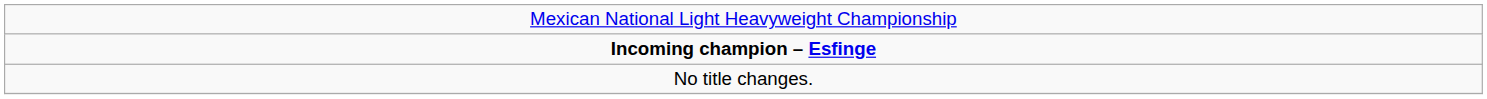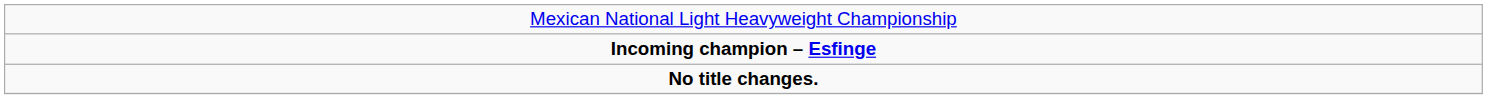(743, 78) normal -> (743, 78) bold
